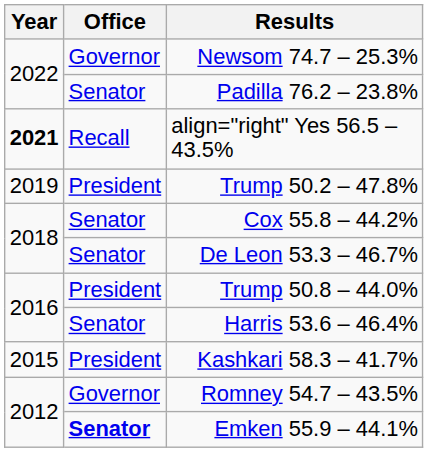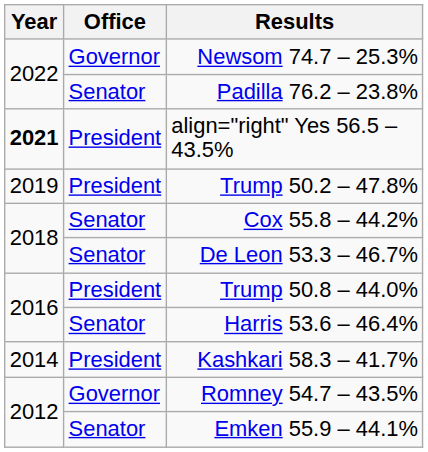(99, 138) Recall -> (115, 138) President
(34, 359) 2015 -> (34, 359) 2014
(109, 428) bold -> (107, 428) normal
